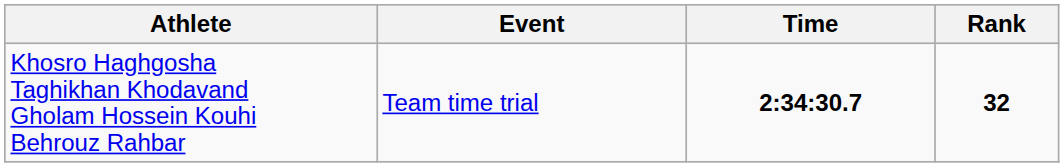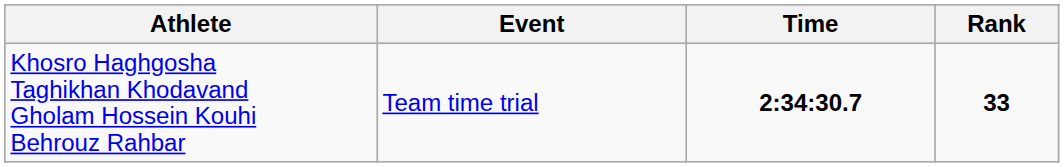(997, 102) 32 -> (997, 102) 33
